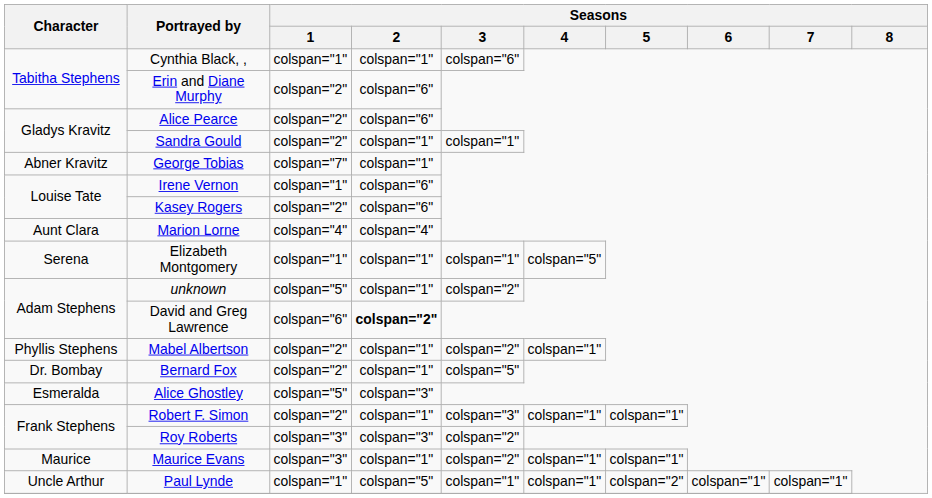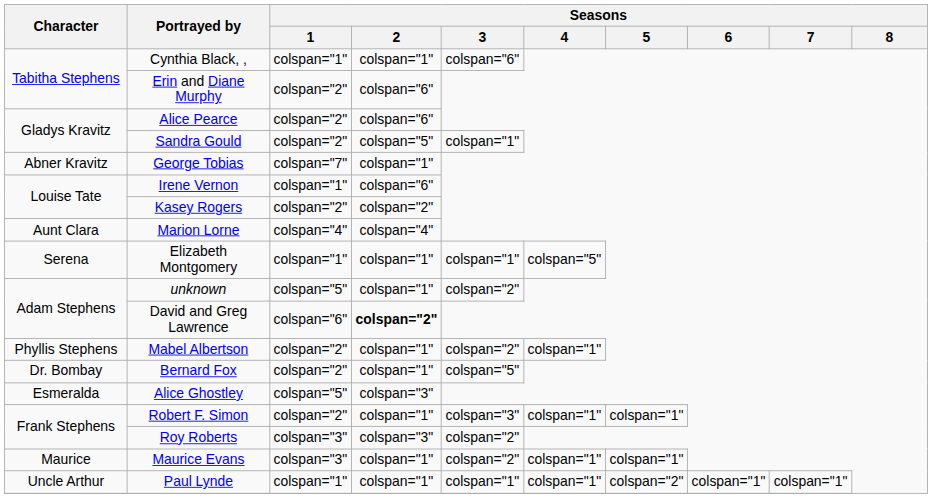(396, 141) colspan="1" -> (396, 141) colspan="5"
(396, 207) colspan="6" -> (396, 207) colspan="2"
(396, 481) colspan="5" -> (396, 481) colspan="1"
